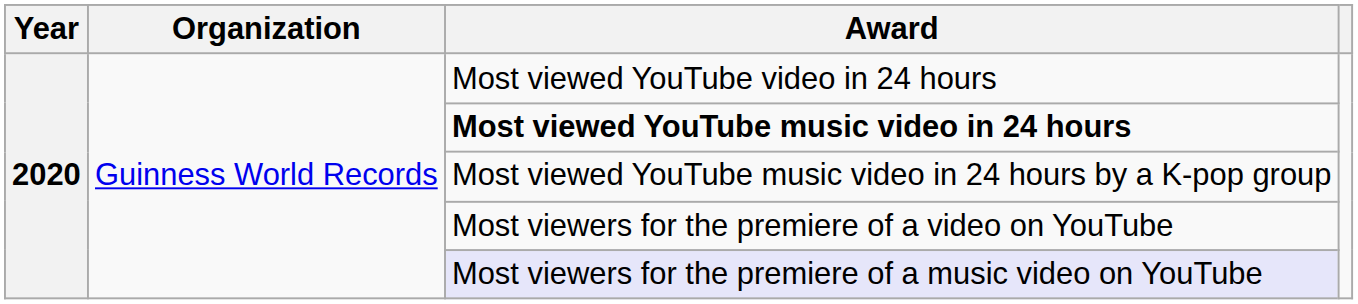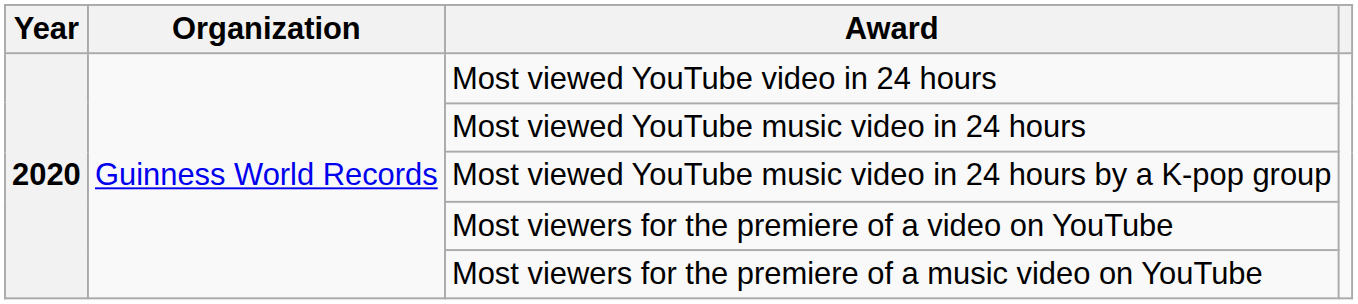(792, 126) bold -> (769, 126) normal
(857, 273) lavender background -> (857, 273) no background
